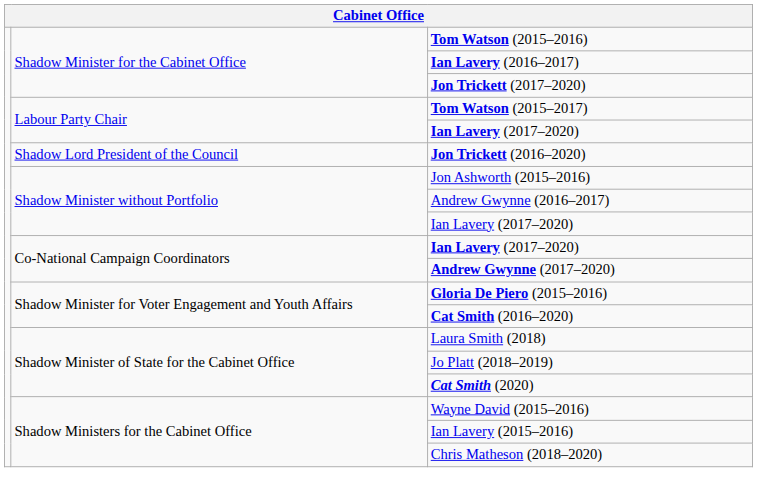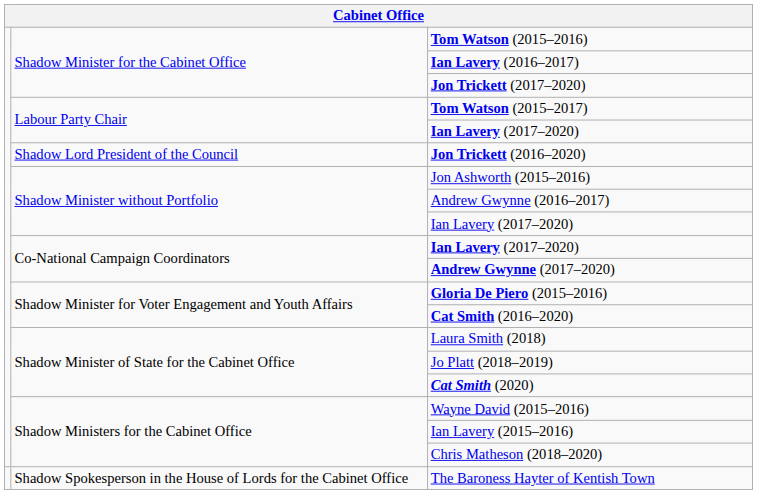+ row: (211, 477)
